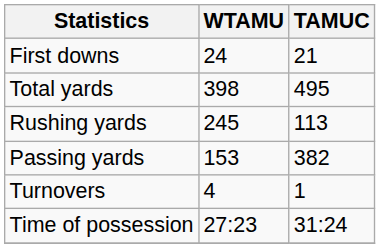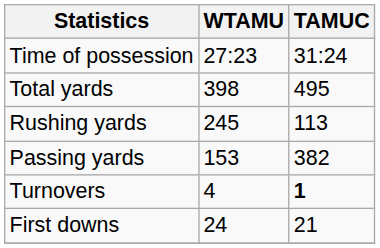rows swapped: (64, 55) <-> (102, 225)
(300, 191) normal -> (300, 191) bold
